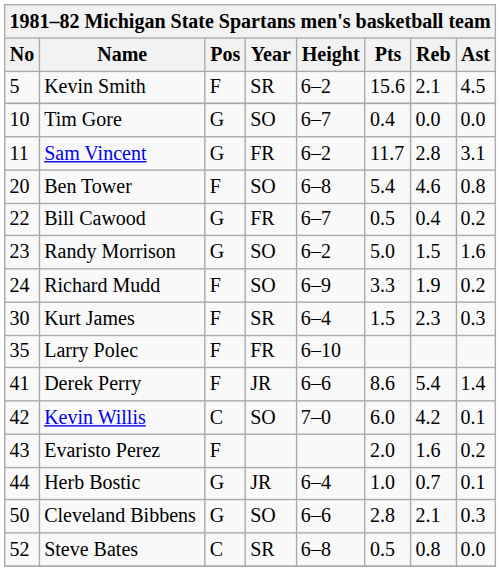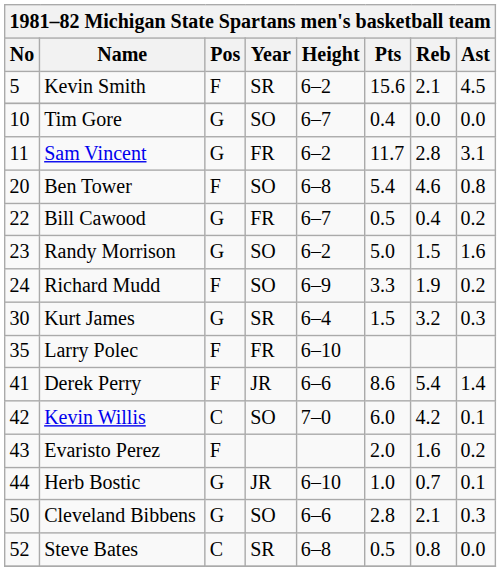(215, 318) F -> (217, 318) G
(428, 318) 2.3 -> (428, 318) 3.2
(316, 483) 6–4 -> (321, 483) 6–10
